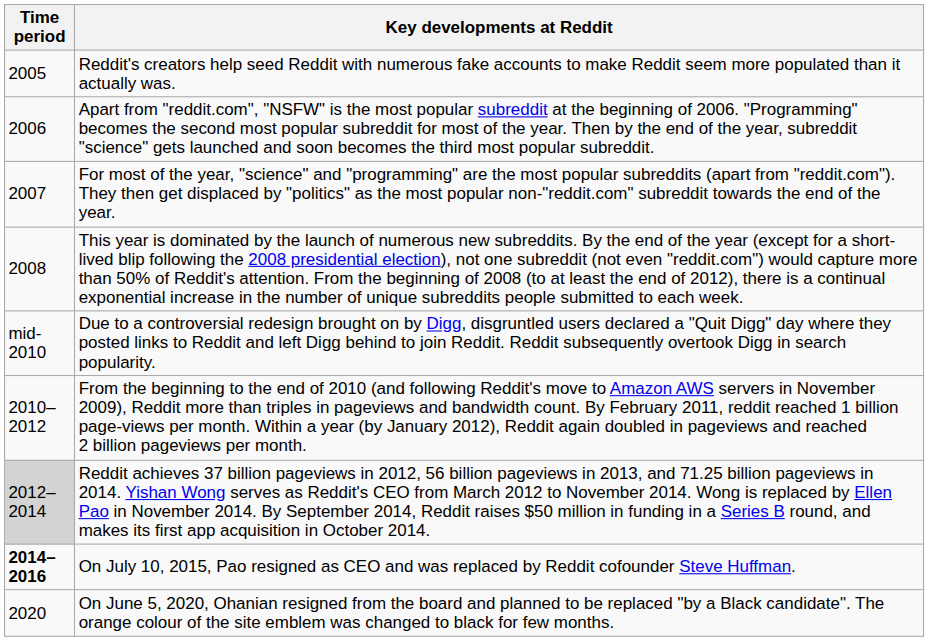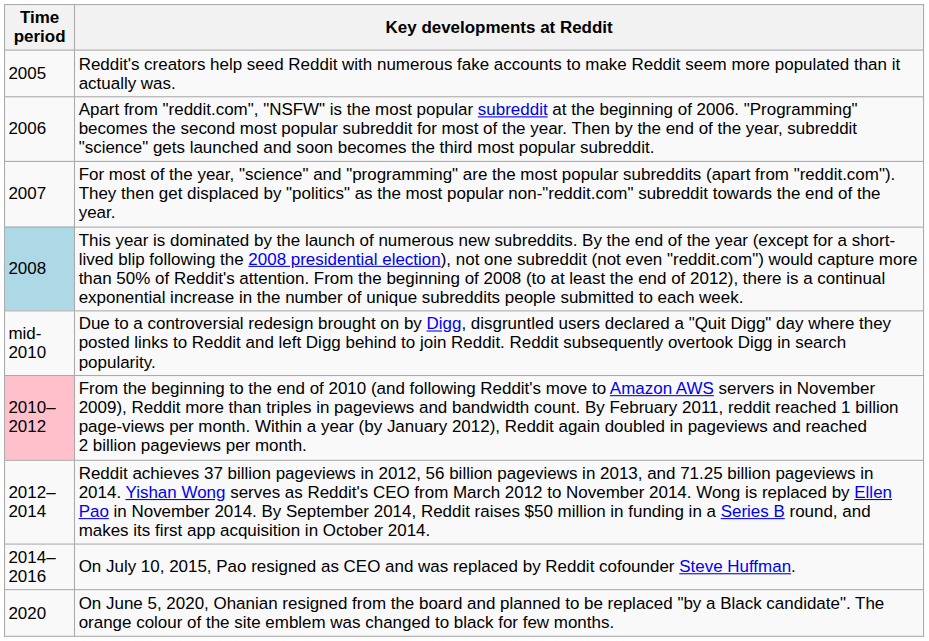(27, 268) no background -> (27, 268) lightblue background
(32, 417) no background -> (32, 417) pink background
(32, 501) lightgrey background -> (32, 501) no background
(32, 567) bold -> (32, 567) normal
